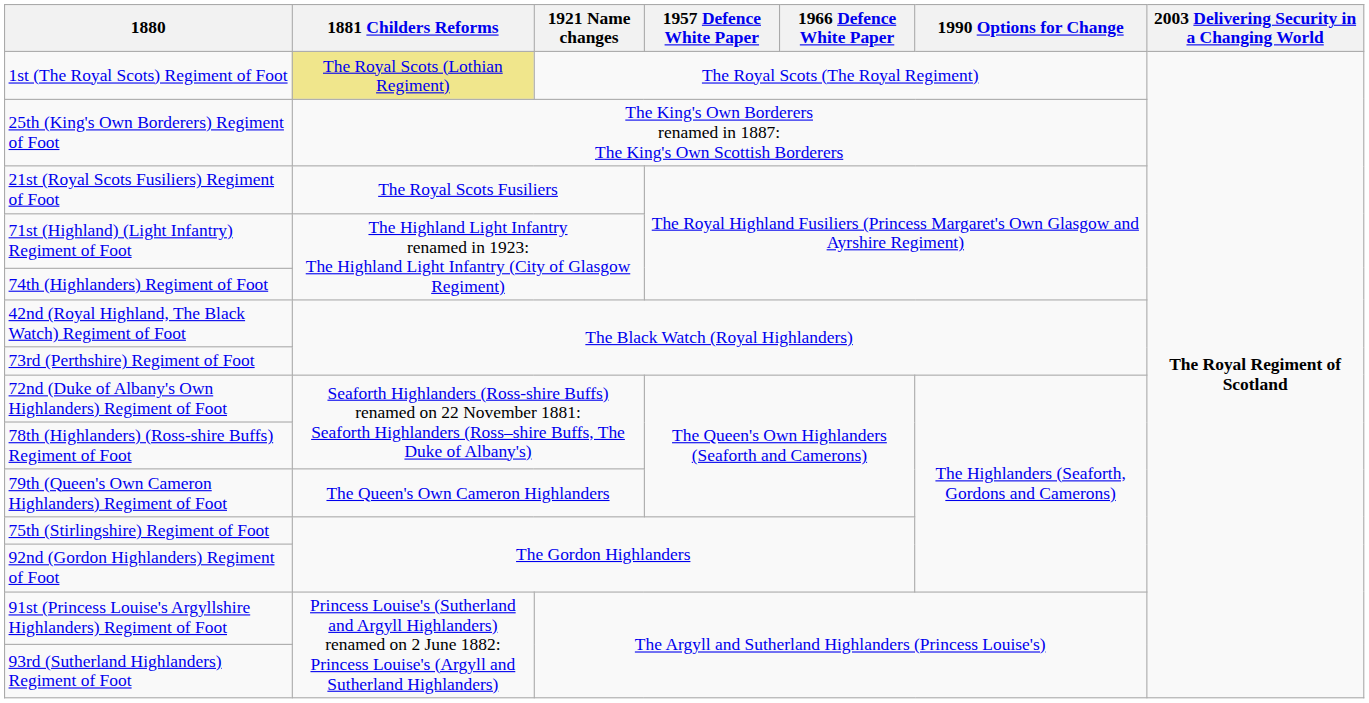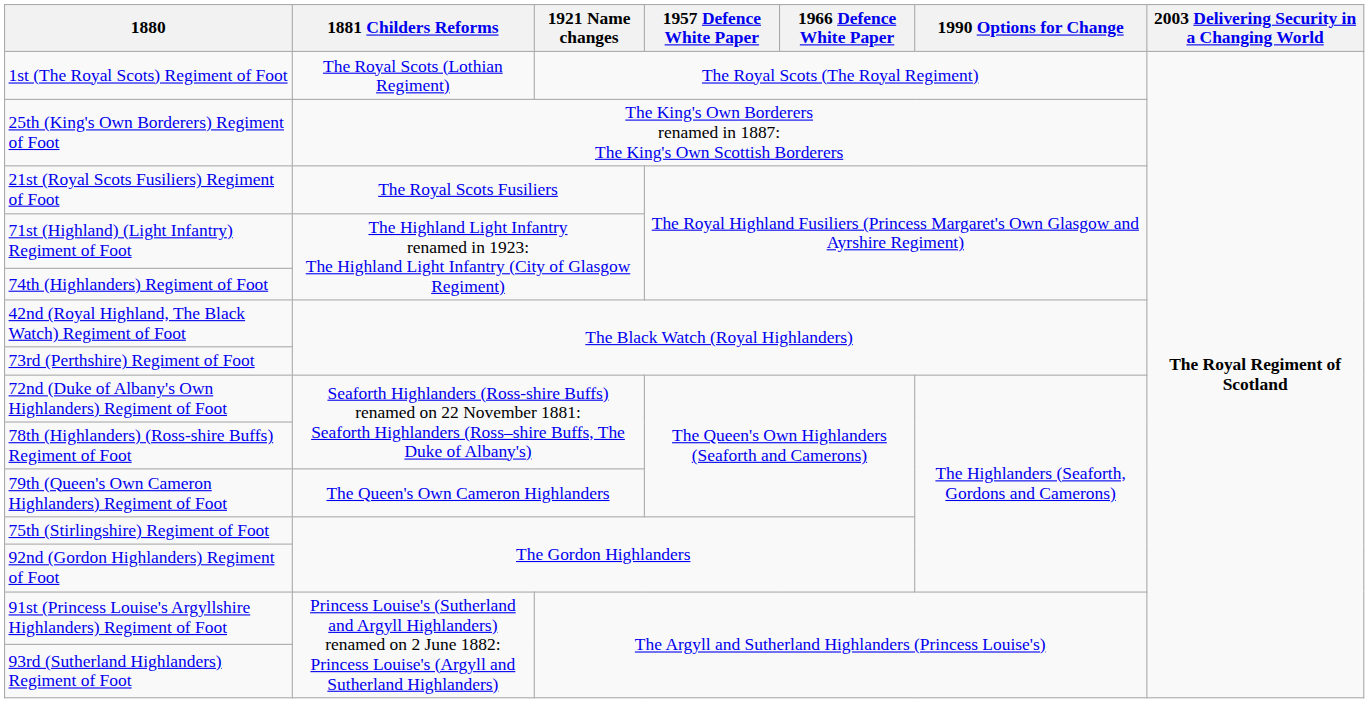(413, 75) khaki background -> (413, 75) no background
